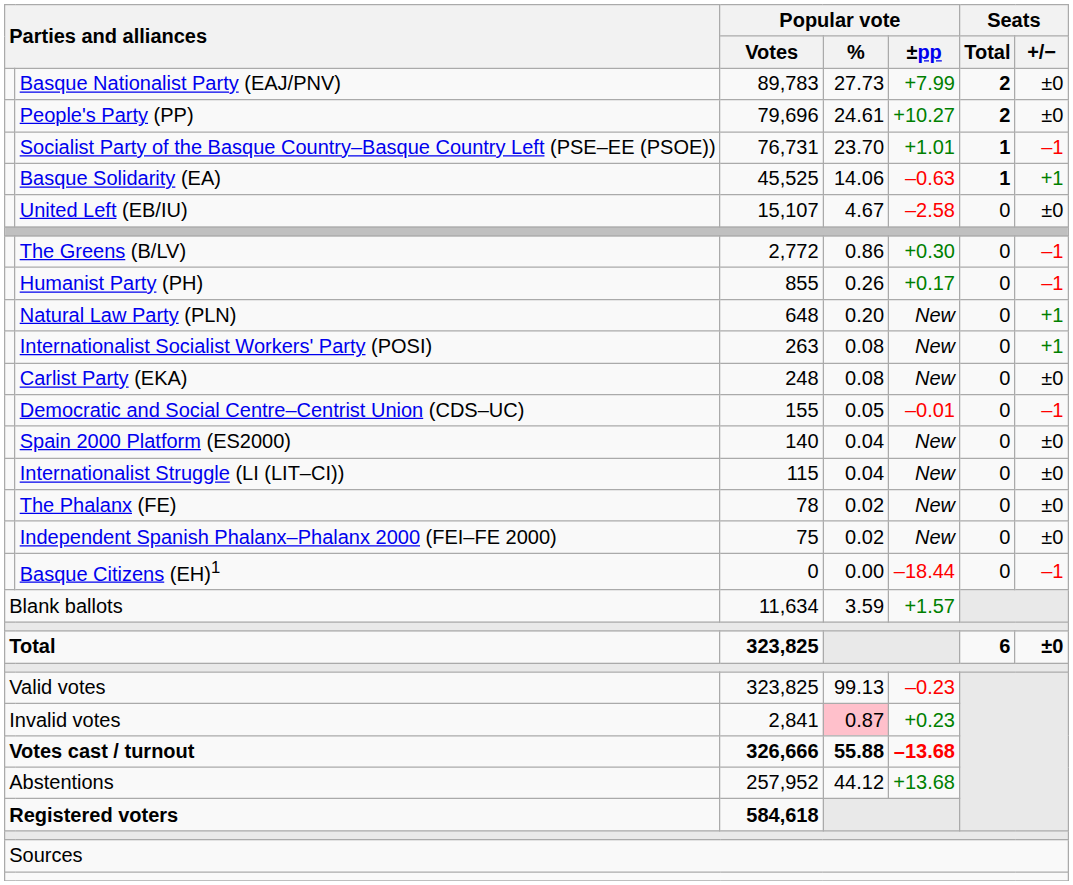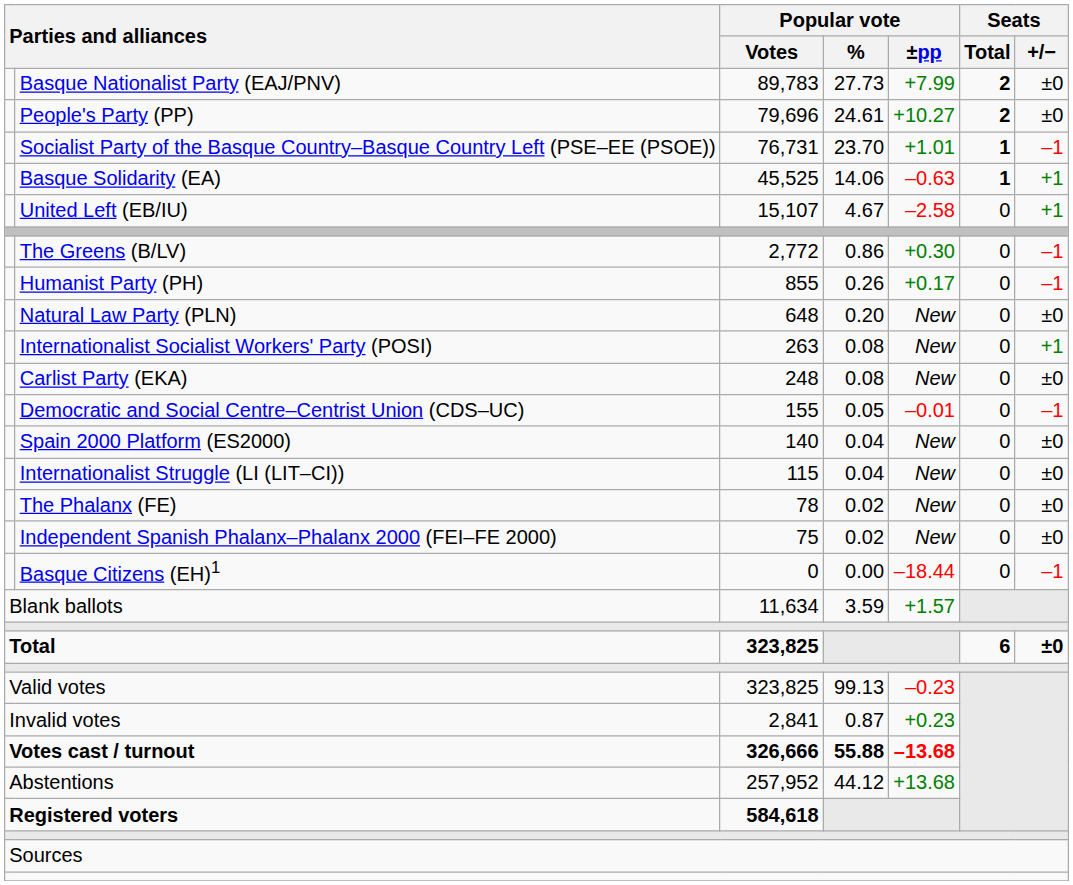(1052, 210) ±0 -> (1052, 210) +1
(1052, 315) +1 -> (1052, 315) ±0
(865, 719) pink background -> (865, 719) no background
